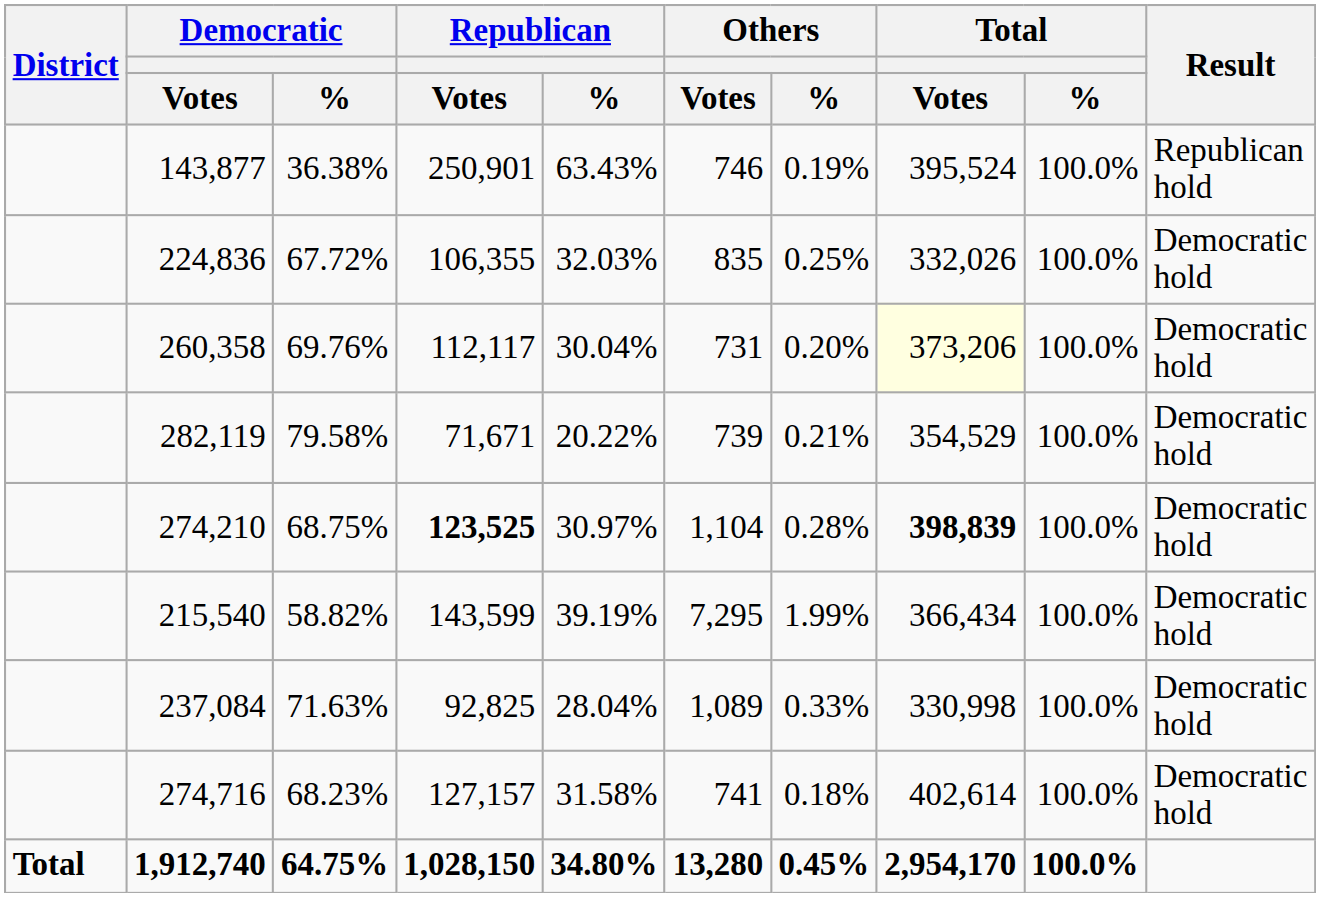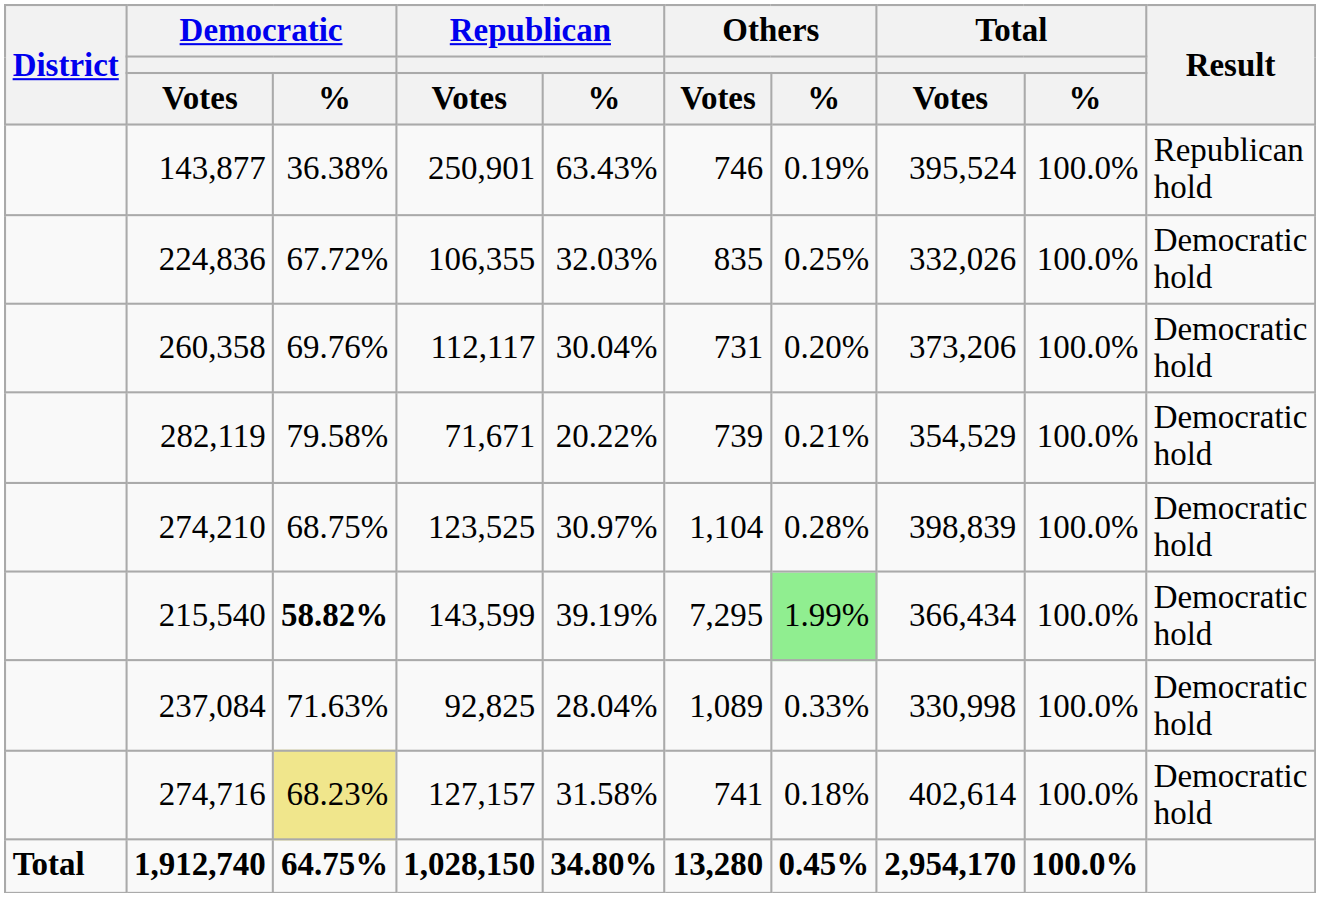(963, 347) lightyellow background -> (963, 347) no background
(482, 526) bold -> (482, 526) normal
(963, 526) bold -> (963, 526) normal
(337, 615) normal -> (335, 615) bold
(827, 615) no background -> (827, 615) lightgreen background
(337, 794) no background -> (337, 794) khaki background
